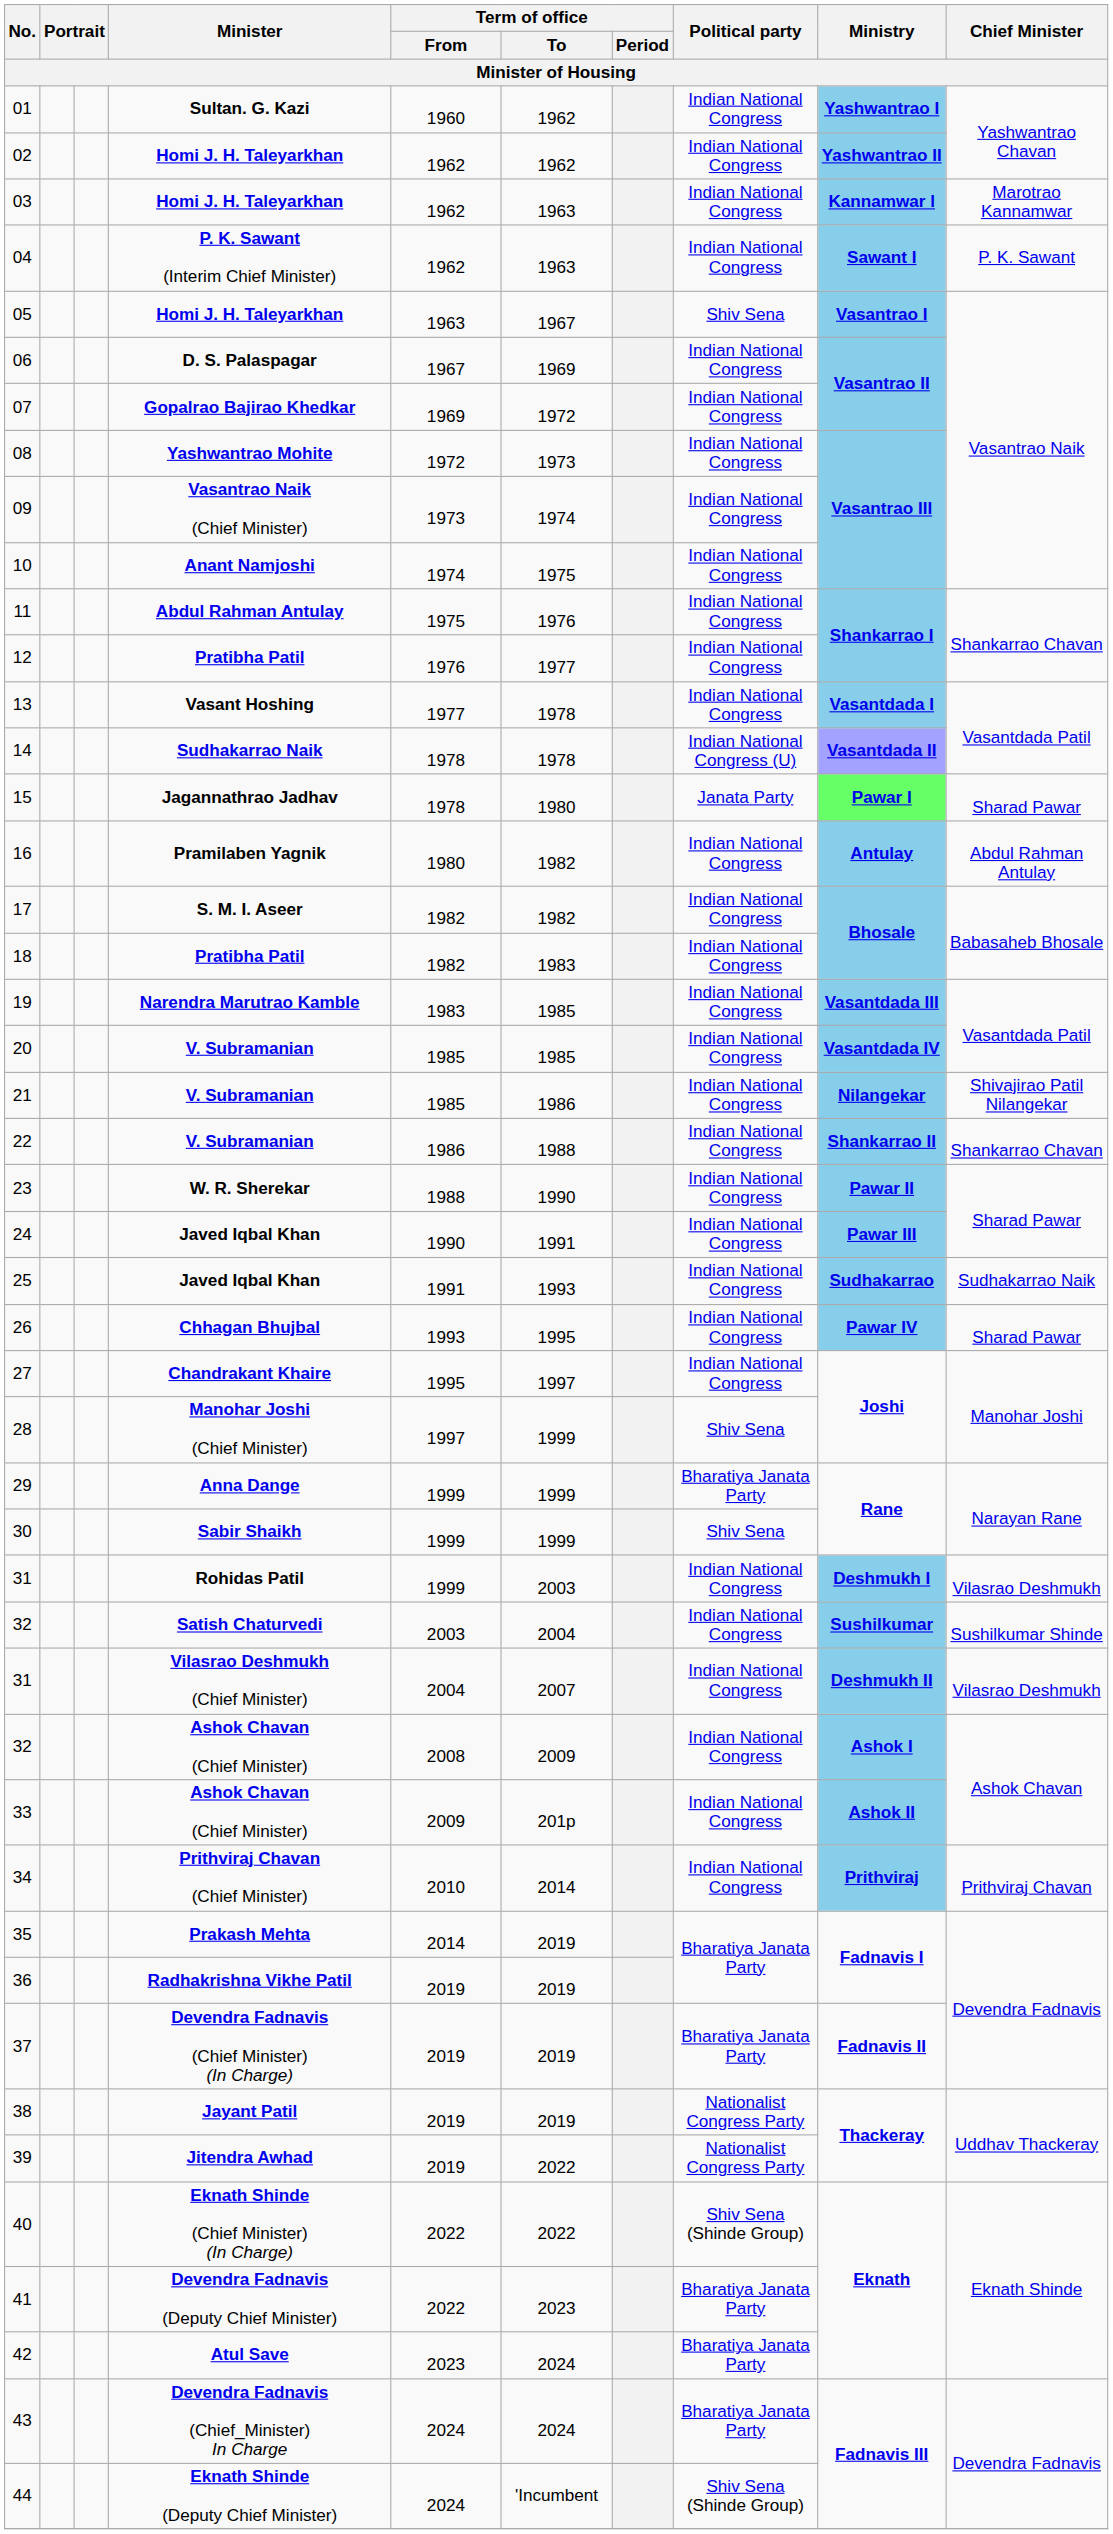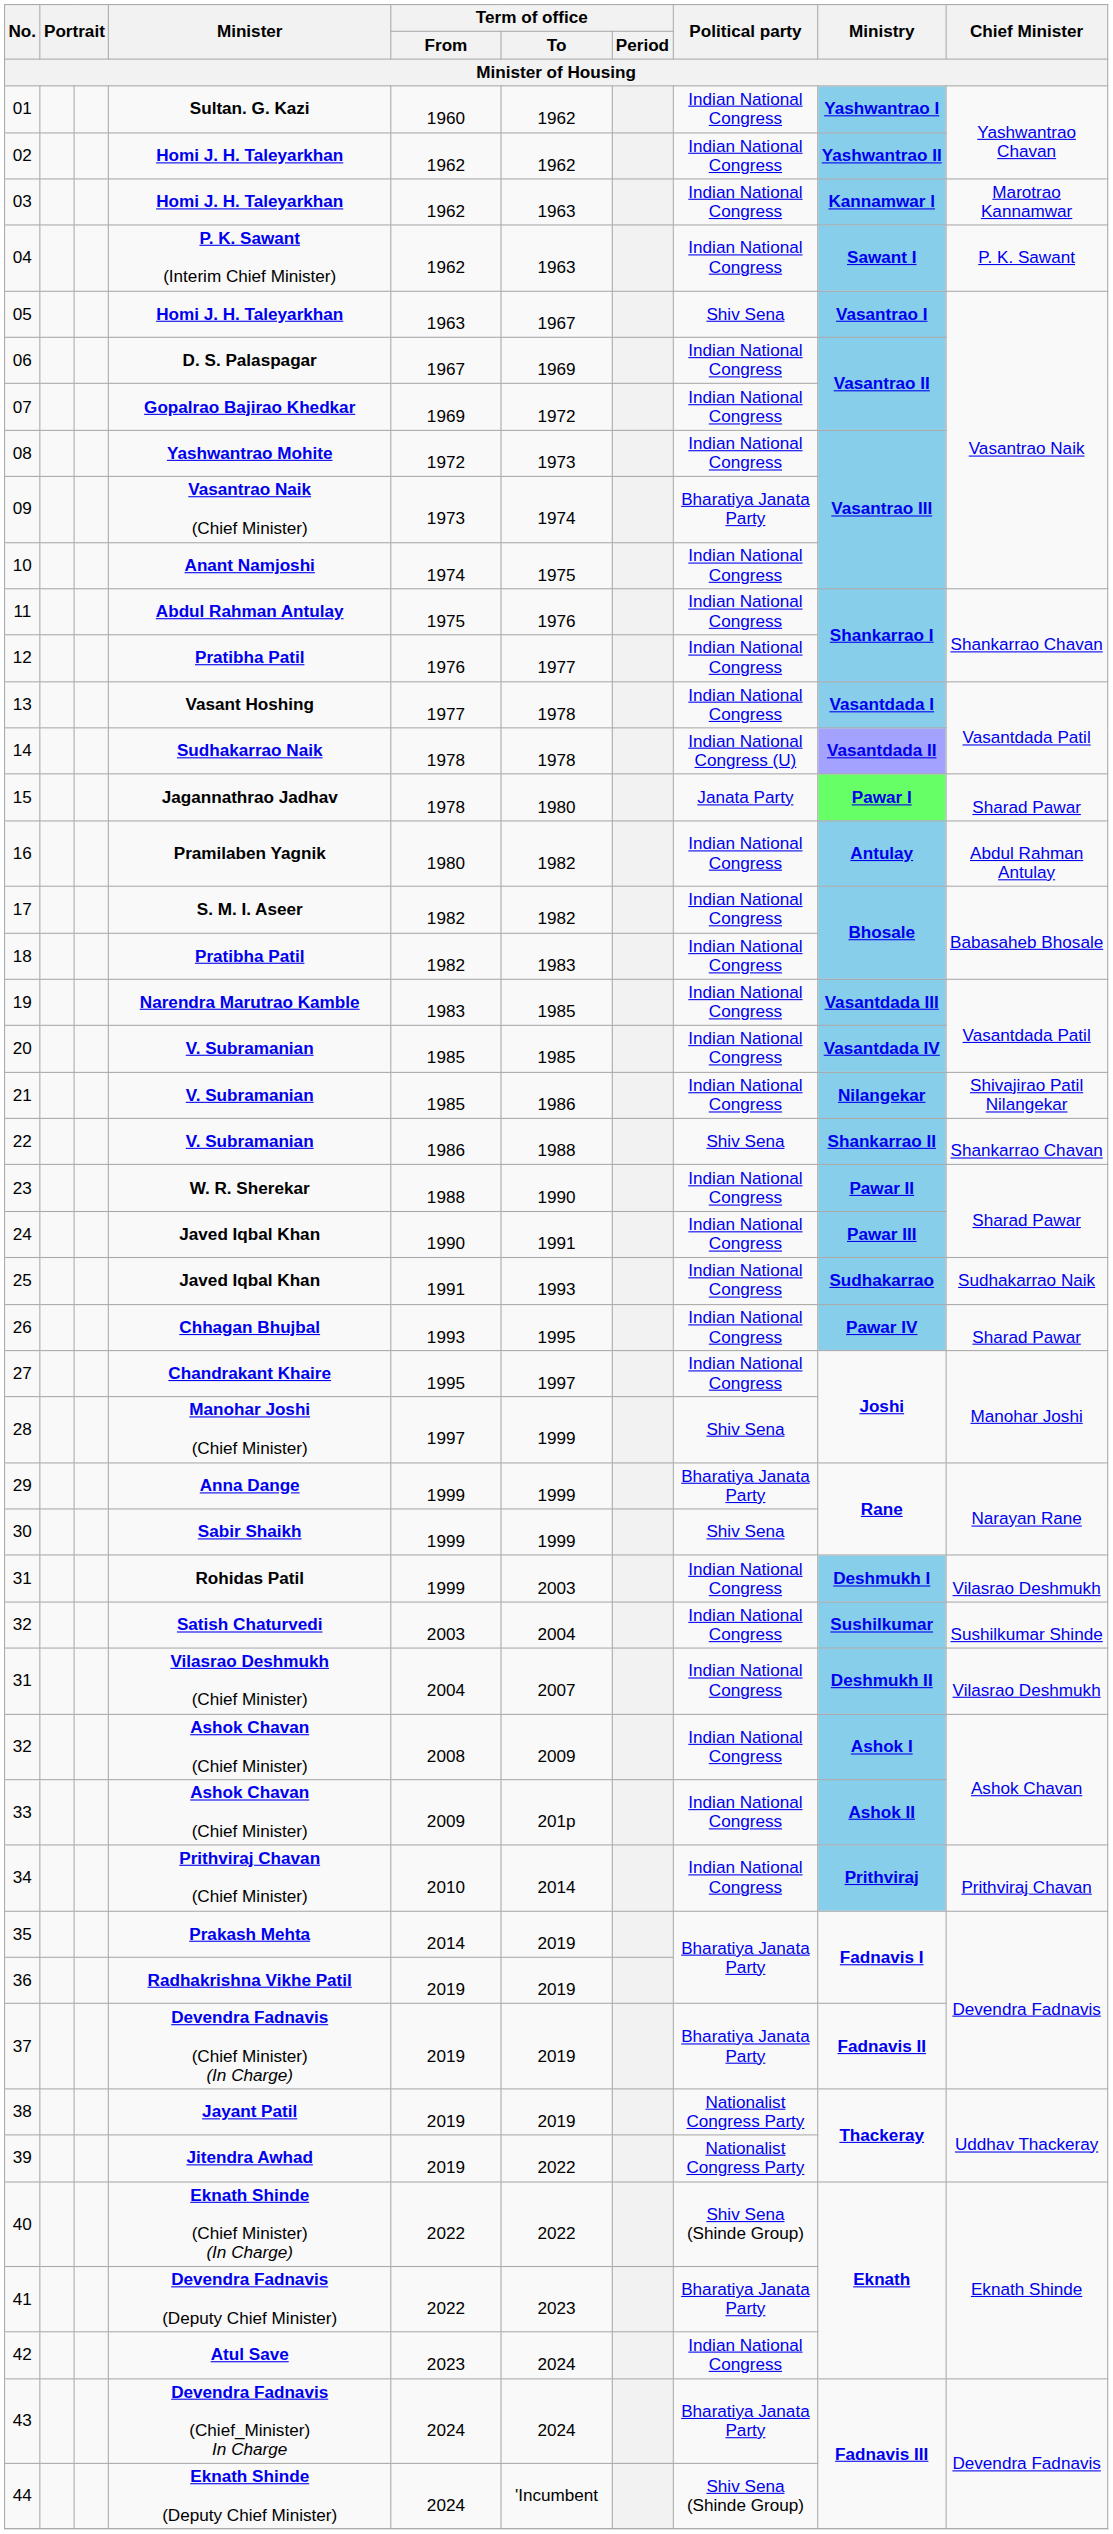(745, 509) Indian National Congress -> (745, 509) Bharatiya Janata Party
(745, 1141) Indian National Congress -> (745, 1141) Shiv Sena
(745, 2355) Bharatiya Janata Party -> (745, 2355) Indian National Congress
